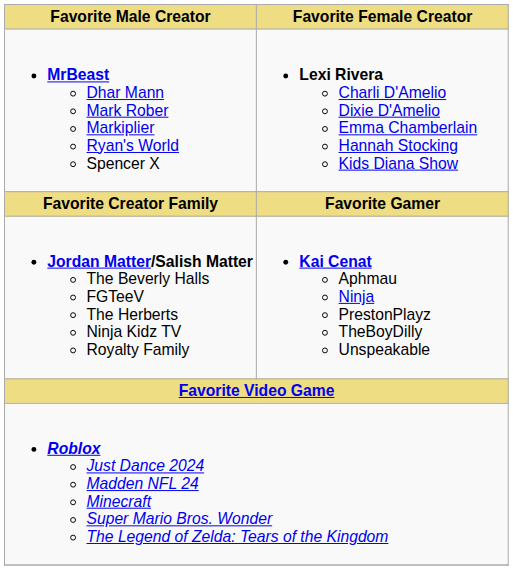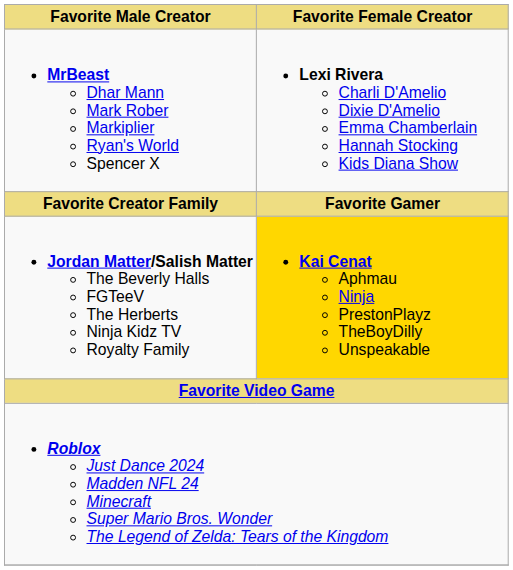(383, 306) no background -> (383, 306) gold background
